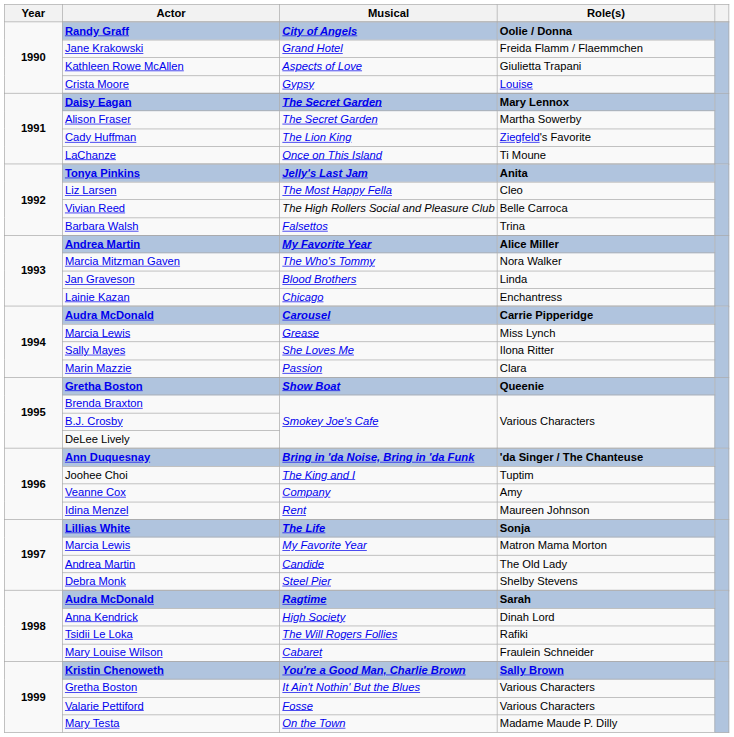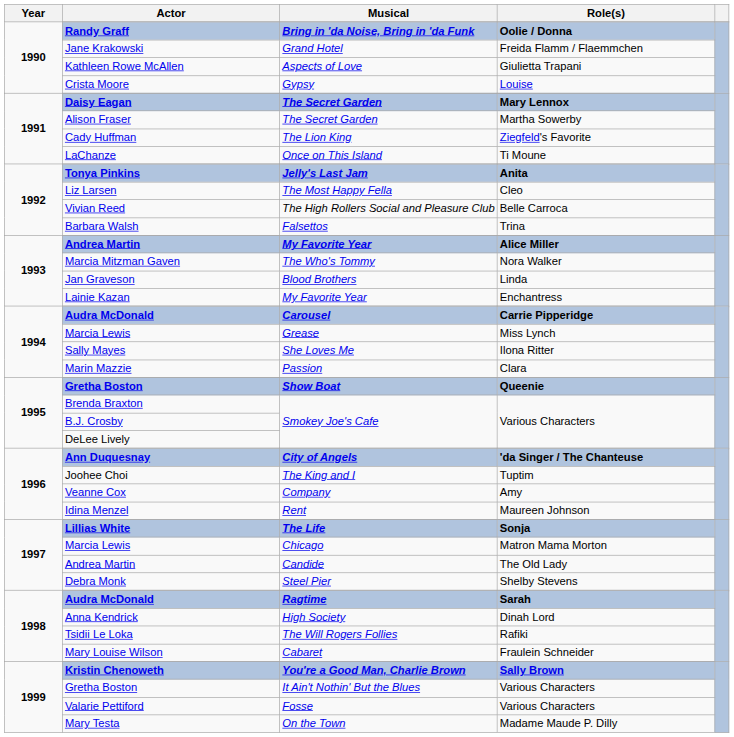(320, 31) City of Angels -> (378, 31) Bring in 'da Noise, Bring in 'da Funk
(303, 297) Chicago -> (325, 297) My Favorite Year
(378, 457) Bring in 'da Noise, Bring in 'da Funk -> (320, 457) City of Angels
(325, 546) My Favorite Year -> (303, 546) Chicago
